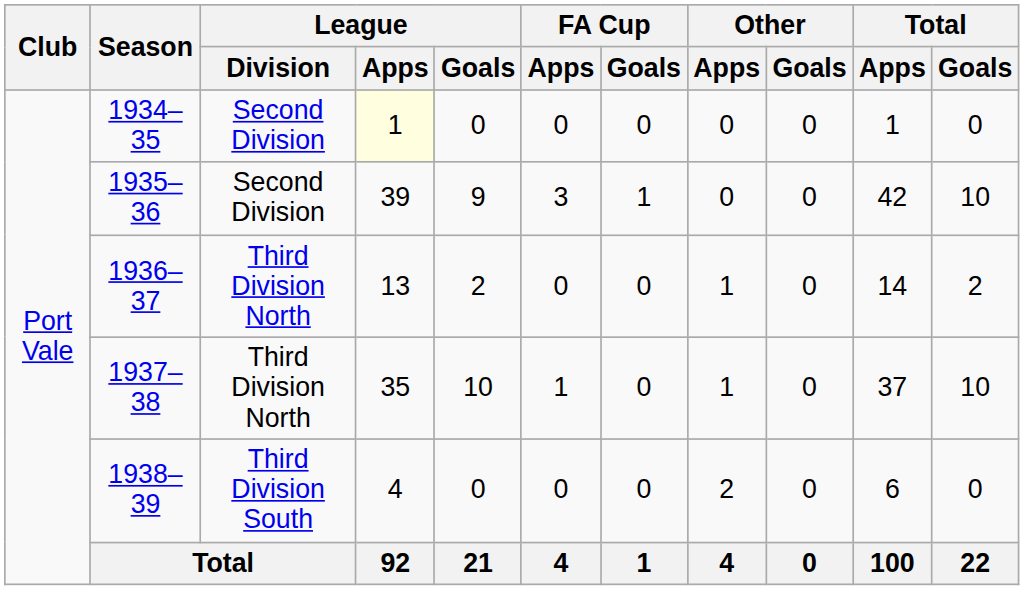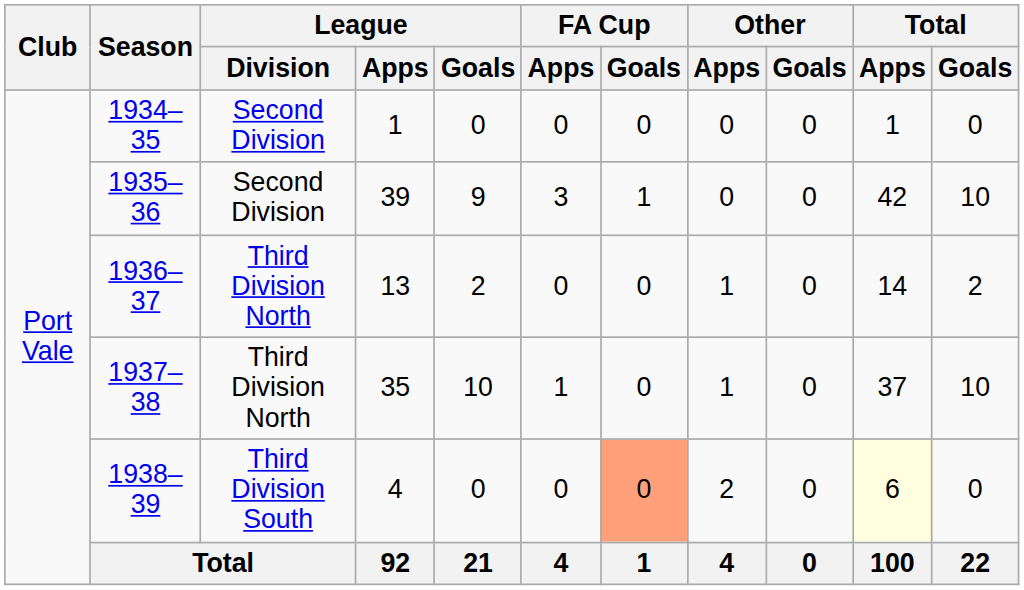(395, 125) lightyellow background -> (395, 125) no background
(644, 490) no background -> (644, 490) lightsalmon background
(892, 490) no background -> (892, 490) lightyellow background
